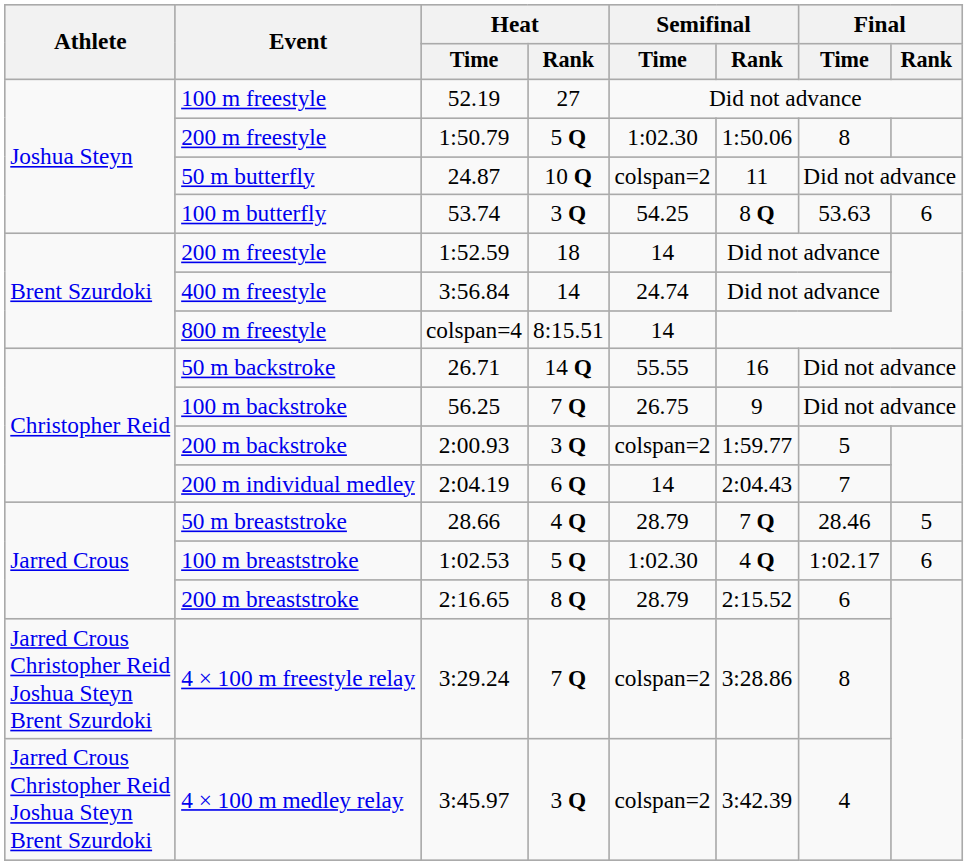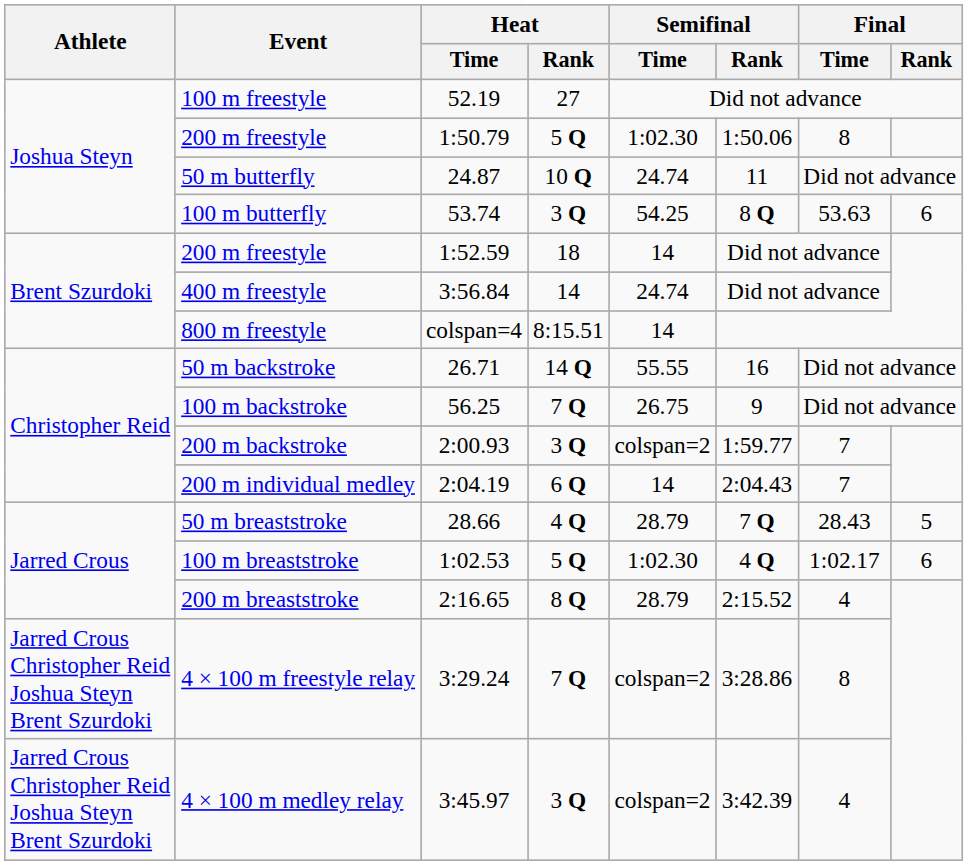(663, 175) colspan=2 -> (663, 175) 24.74
(844, 445) 5 -> (844, 445) 7
(844, 522) 28.46 -> (844, 522) 28.43
(844, 599) 6 -> (844, 599) 4
